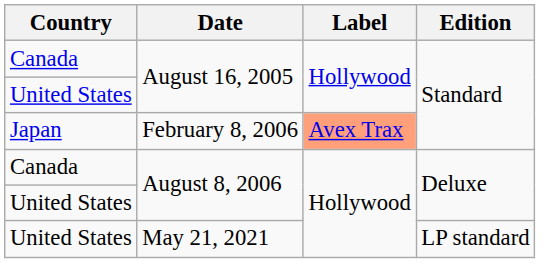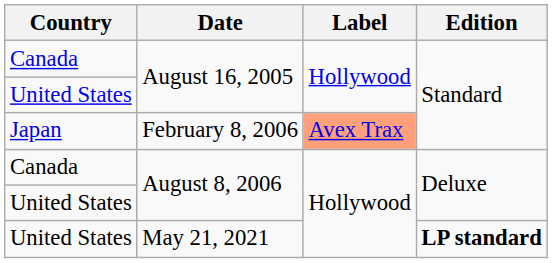(475, 238) normal -> (482, 238) bold
